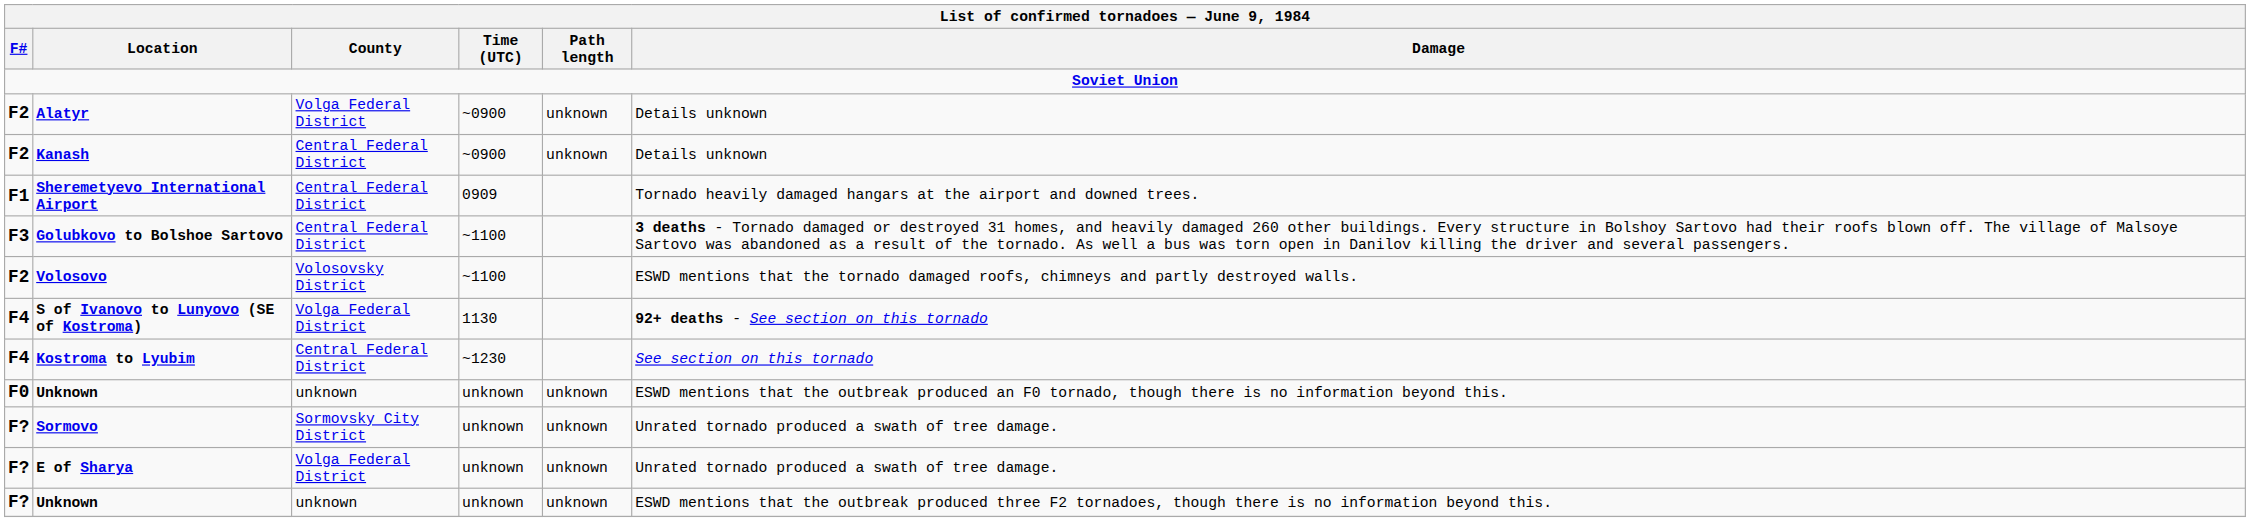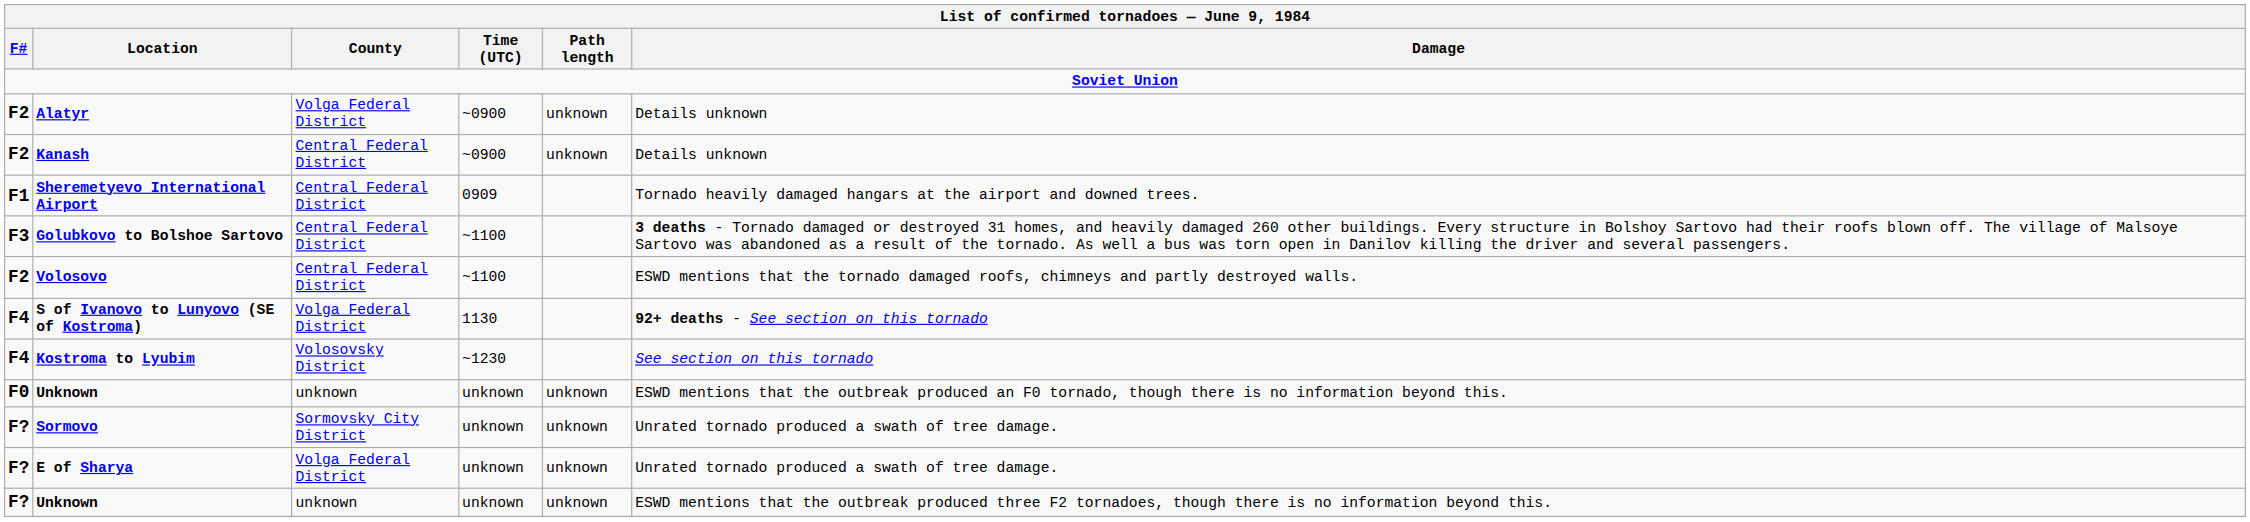(340, 277) Volosovsky District -> (362, 277) Central Federal District
(362, 359) Central Federal District -> (340, 359) Volosovsky District
